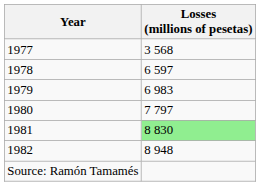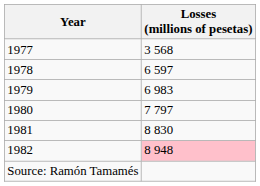(159, 130) lightgreen background -> (159, 130) no background
(159, 150) no background -> (159, 150) pink background
